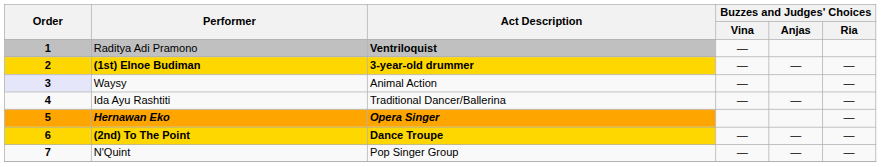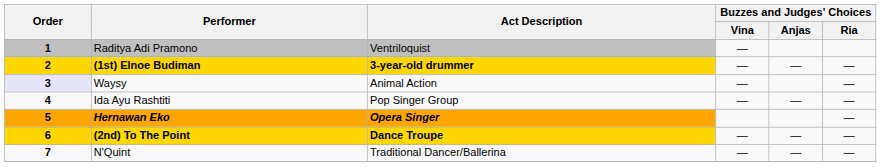(403, 48) bold -> (400, 48) normal
(438, 100) Traditional Dancer/Ballerina -> (414, 100) Pop Singer Group
(414, 153) Pop Singer Group -> (438, 153) Traditional Dancer/Ballerina
